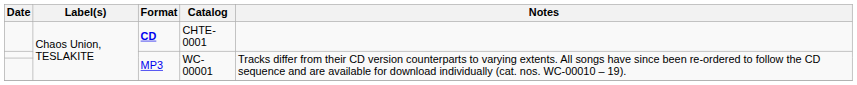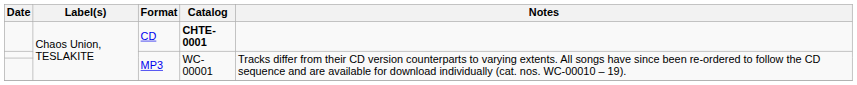(148, 36) bold -> (148, 36) normal
(199, 36) normal -> (199, 36) bold
